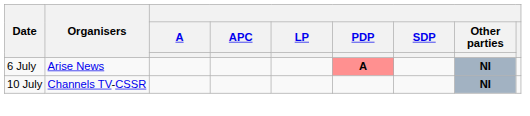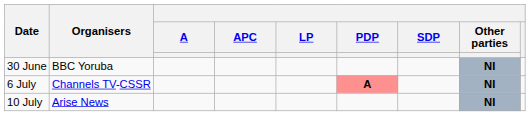+ row: (27, 66)
(76, 66) Arise News -> (101, 84) Channels TV-CSSR
(97, 84) Channels TV-CSSR -> (80, 102) Arise News
